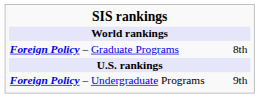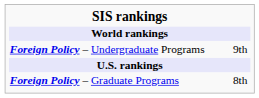rows swapped: (94, 49) <-> (107, 80)
